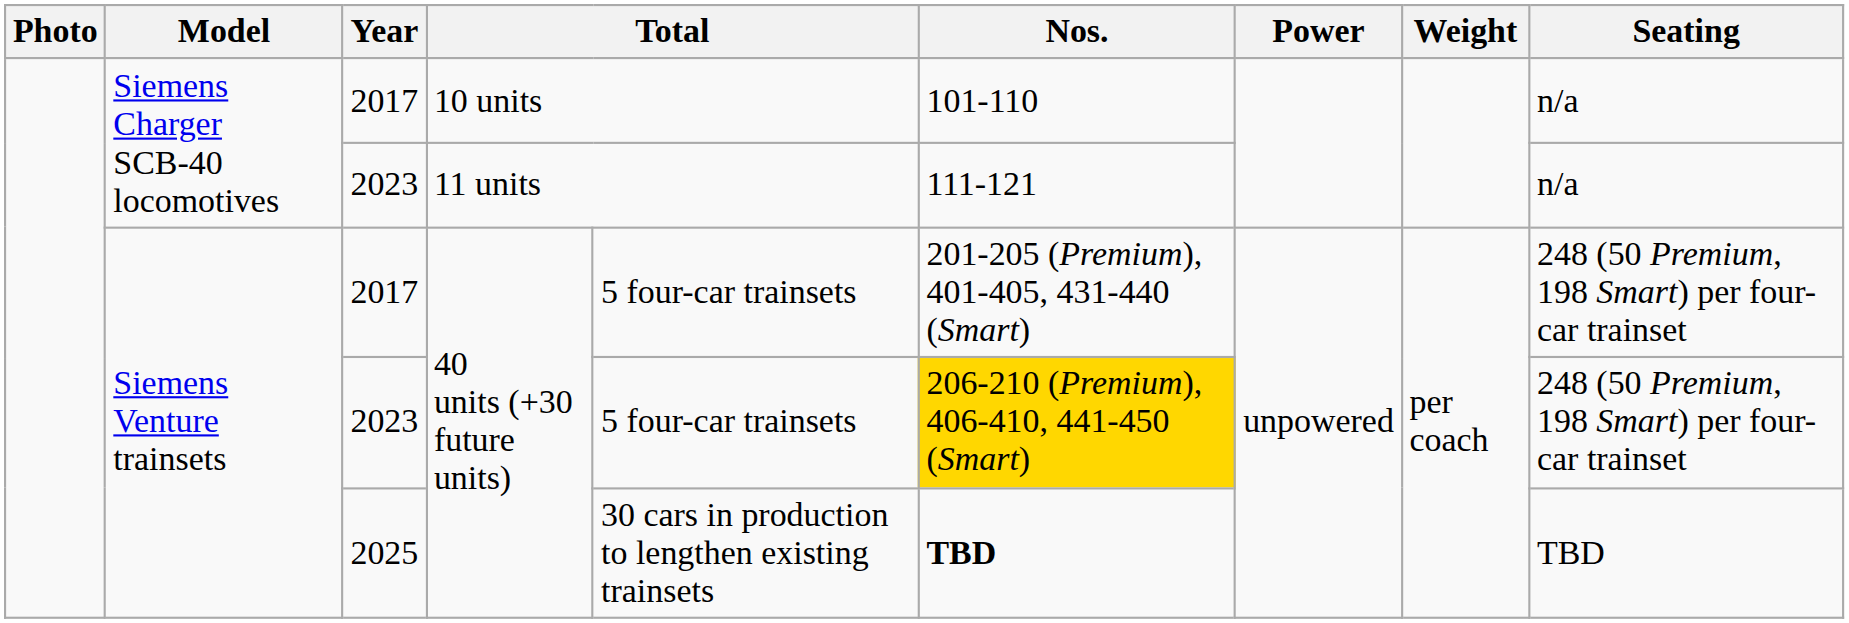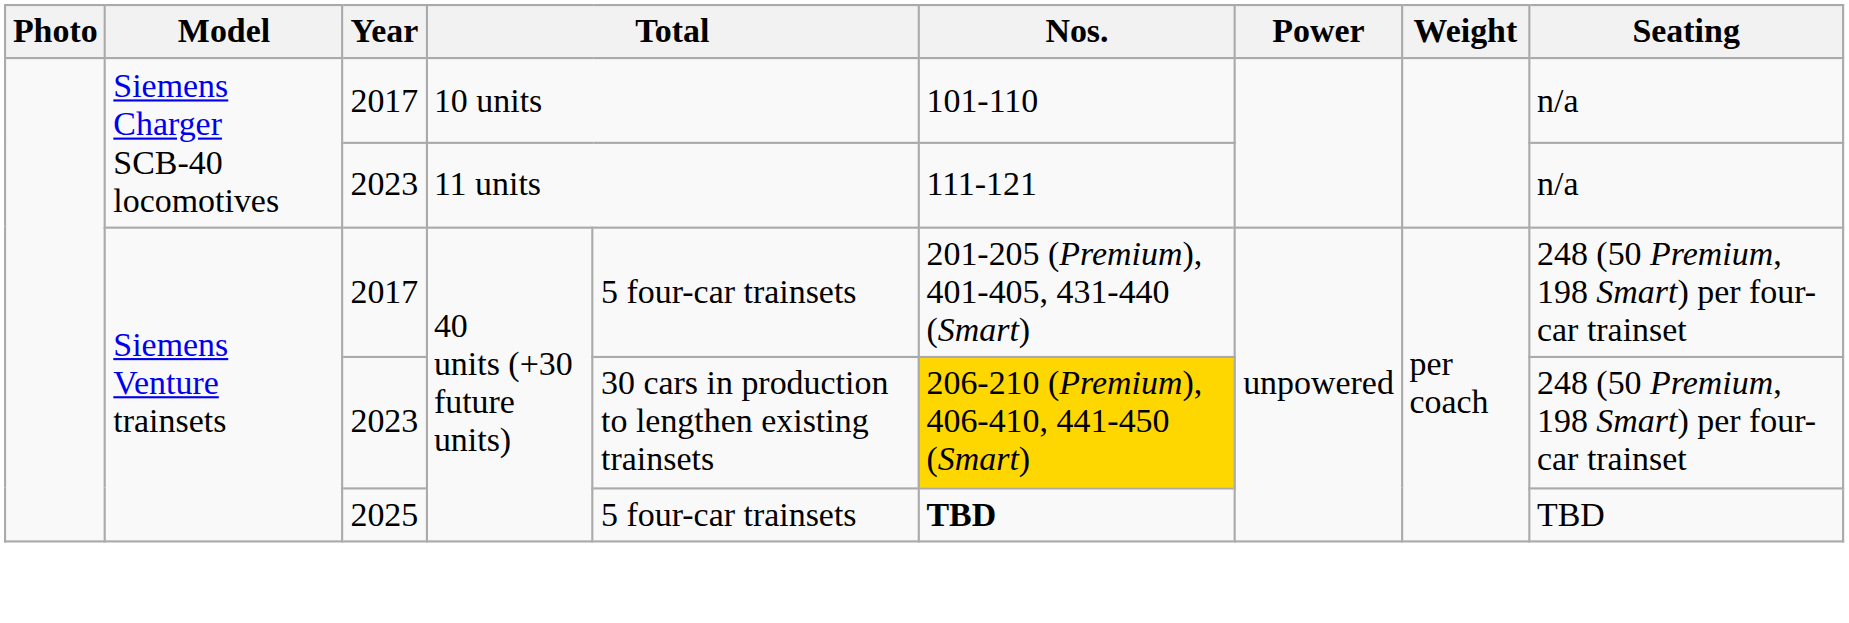(729, 421) 5 four-car trainsets -> (745, 421) 30 cars in production to lengthen existing trainsets
(745, 551) 30 cars in production to lengthen existing trainsets -> (729, 513) 5 four-car trainsets
